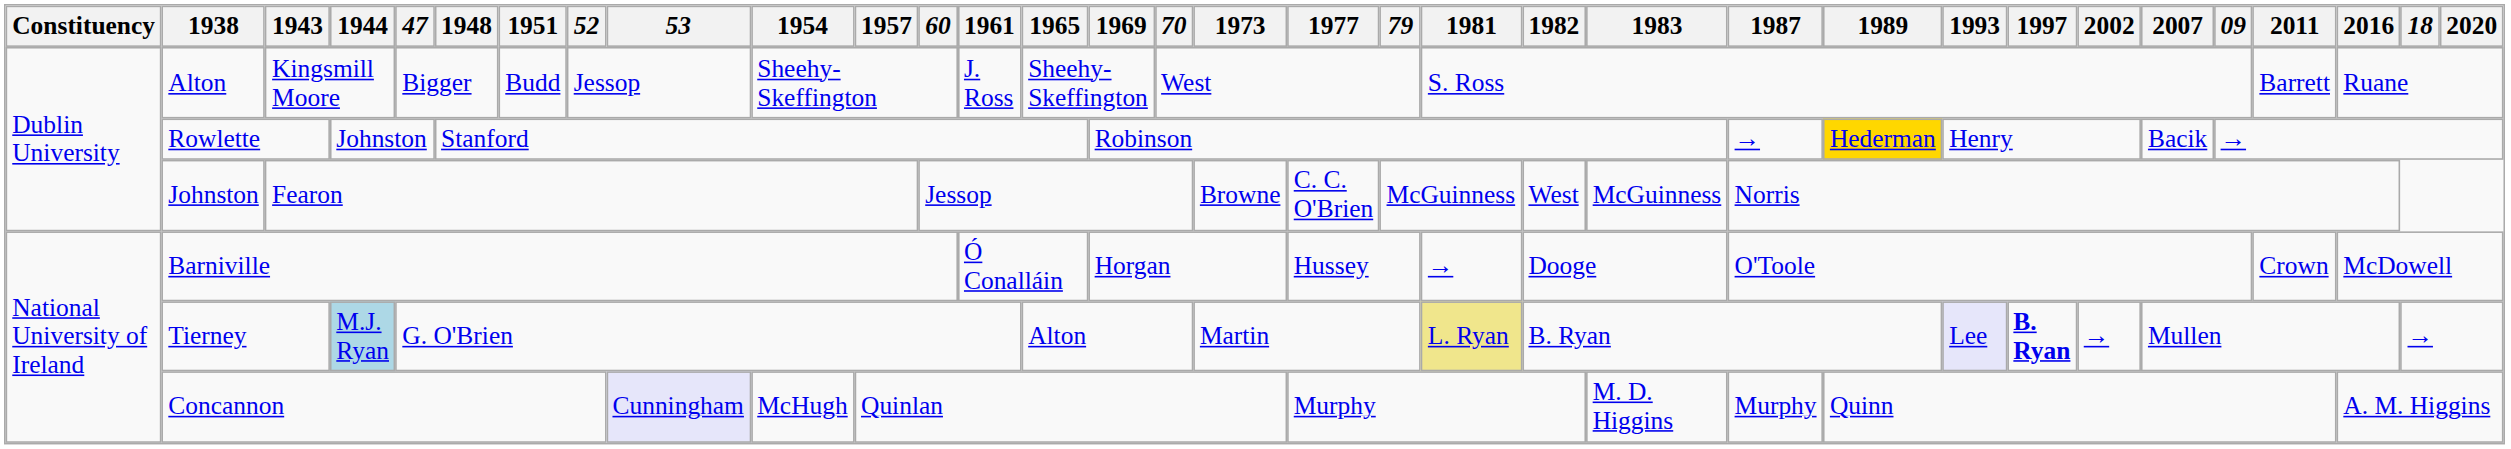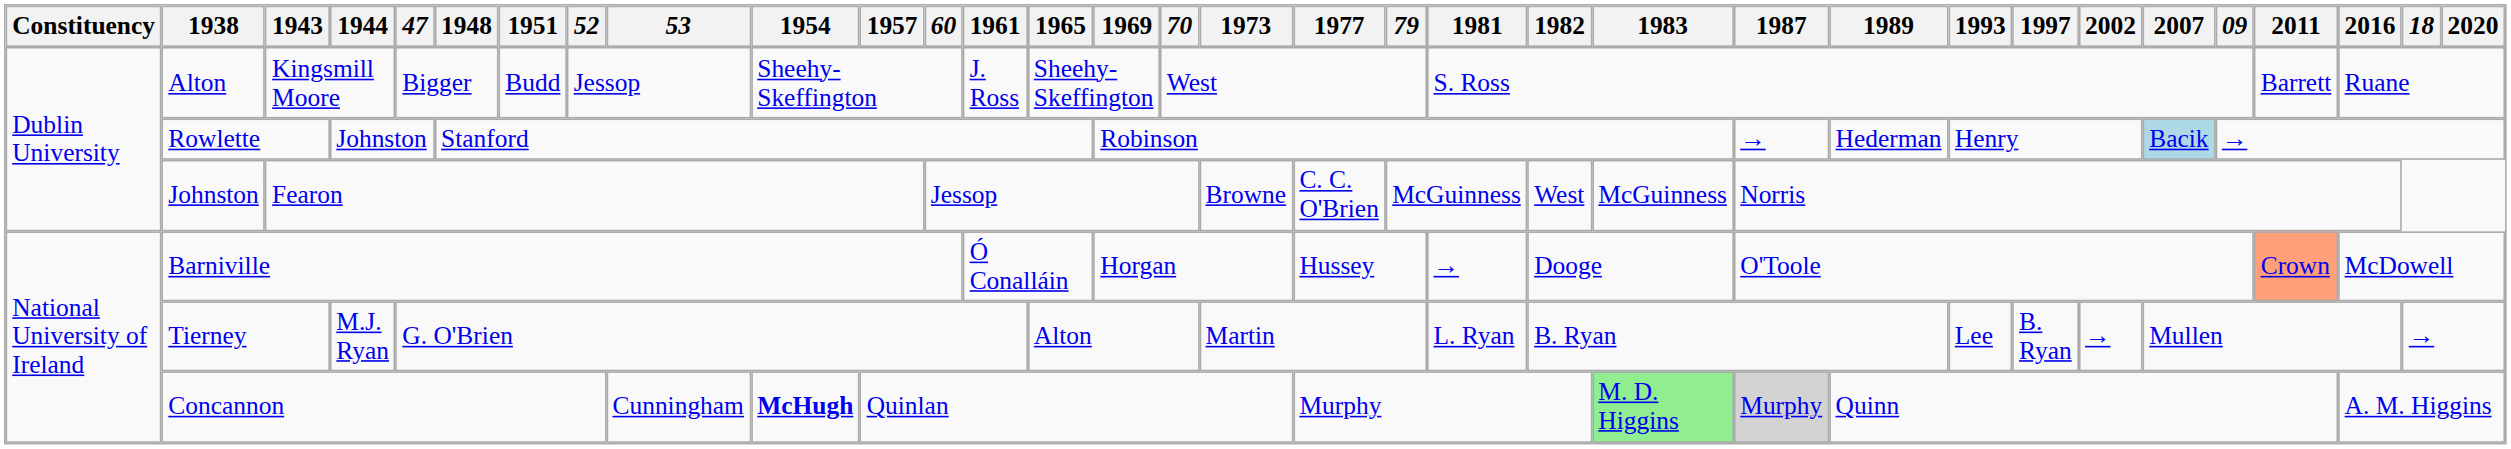(1883, 138) gold background -> (1889, 138) no background
(2178, 138) no background -> (2179, 138) lightblue background
(2294, 265) no background -> (2295, 265) lightsalmon background
(363, 336) lightblue background -> (363, 336) no background
(1468, 336) khaki background -> (1474, 336) no background
(1968, 336) lavender background -> (1974, 336) no background
(2042, 336) bold -> (2045, 336) normal
(678, 406) lavender background -> (678, 406) no background
(802, 406) normal -> (805, 406) bold
(1633, 406) no background -> (1639, 406) lightgreen background
(1776, 406) no background -> (1781, 406) lightgrey background
